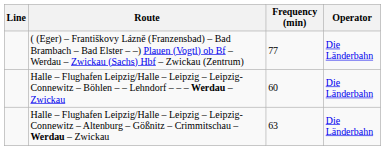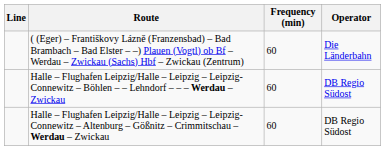(273, 50) 77 -> (272, 50) 60
(349, 88) Die Länderbahn -> (344, 88) DB Regio Südost
(273, 126) 63 -> (272, 126) 60
(349, 126) Die Länderbahn -> (344, 126) DB Regio Südost
